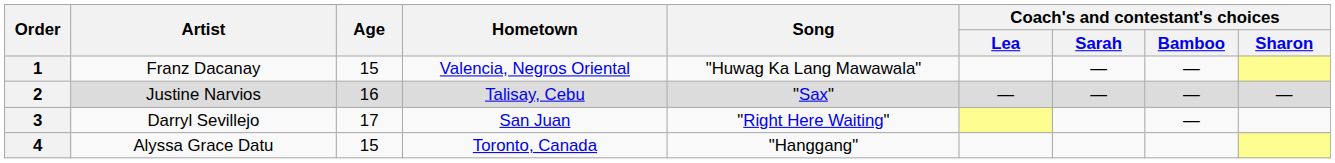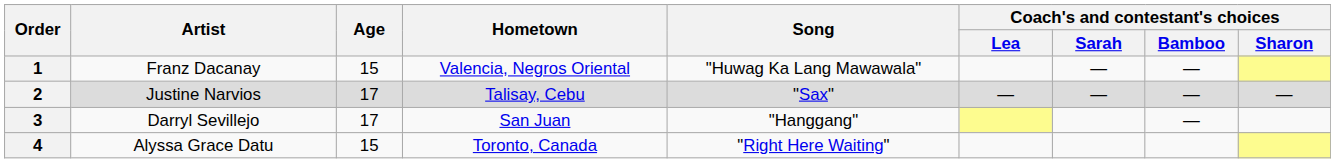(369, 94) 16 -> (369, 94) 17
(813, 120) "Right Here Waiting" -> (813, 120) "Hanggang"
(813, 145) "Hanggang" -> (813, 145) "Right Here Waiting"
